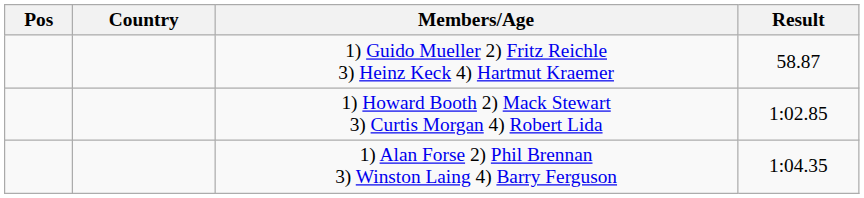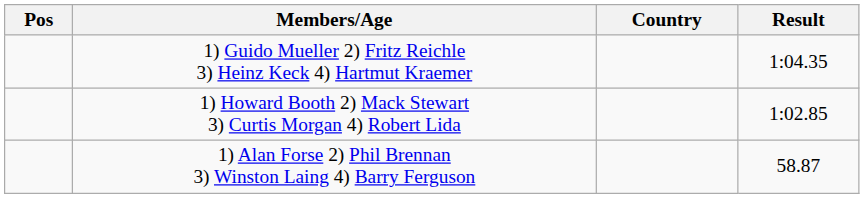columns swapped: (144, 19) <-> (476, 19)
(798, 61) 58.87 -> (798, 61) 1:04.35
(798, 166) 1:04.35 -> (798, 166) 58.87
